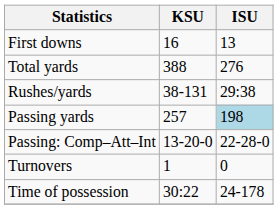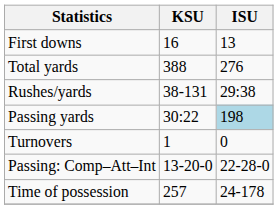(175, 117) 257 -> (181, 117) 30:22
rows swapped: (82, 141) <-> (40, 166)
(181, 191) 30:22 -> (175, 191) 257
